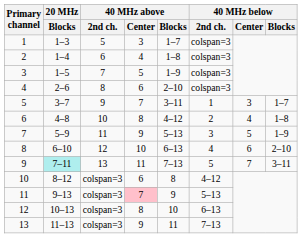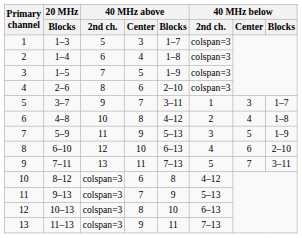(62, 164) paleturquoise background -> (62, 164) no background
(141, 194) pink background -> (141, 194) no background
